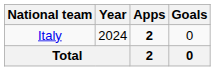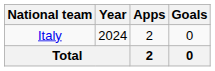(149, 35) bold -> (149, 35) normal
